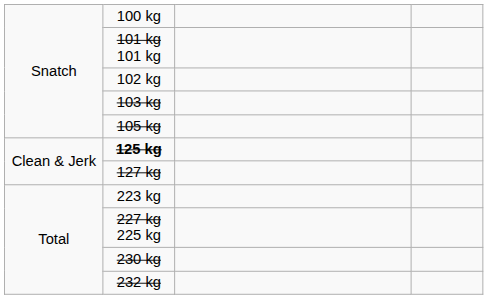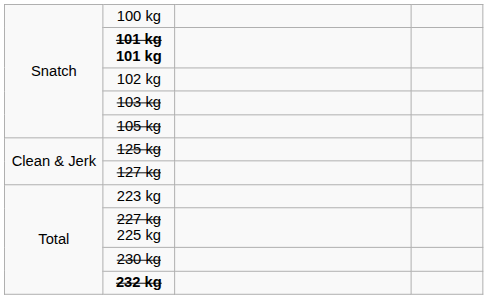(139, 47) normal -> (139, 47) bold
(139, 149) bold -> (139, 149) normal
(139, 282) normal -> (139, 282) bold
